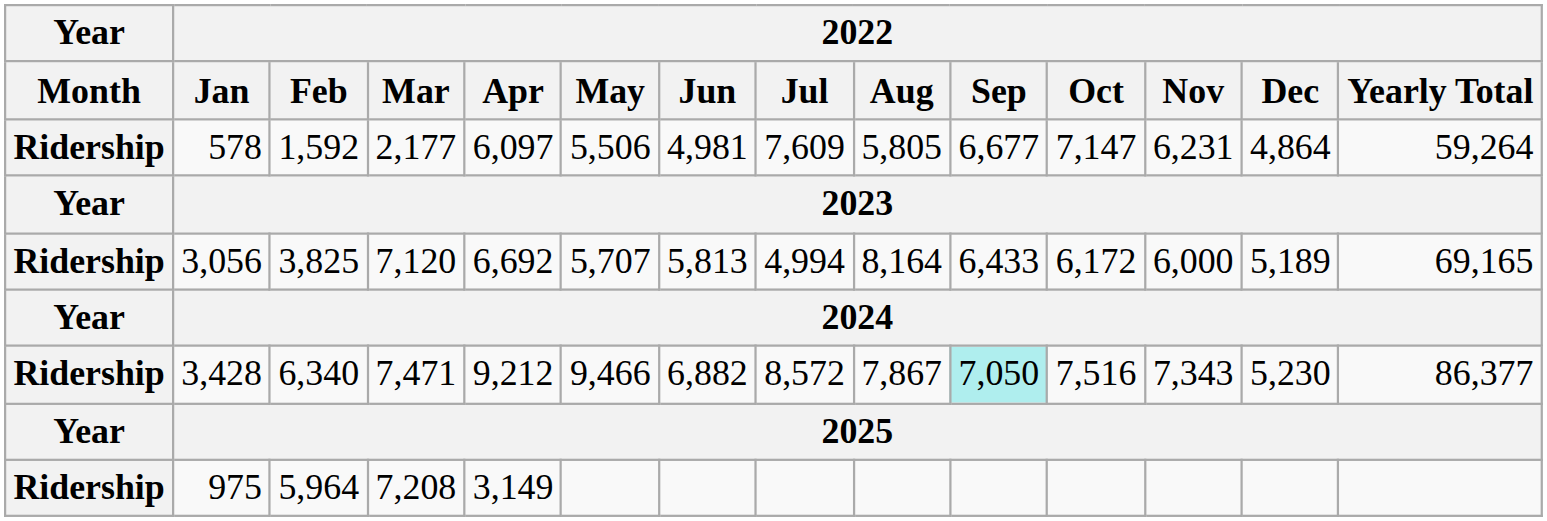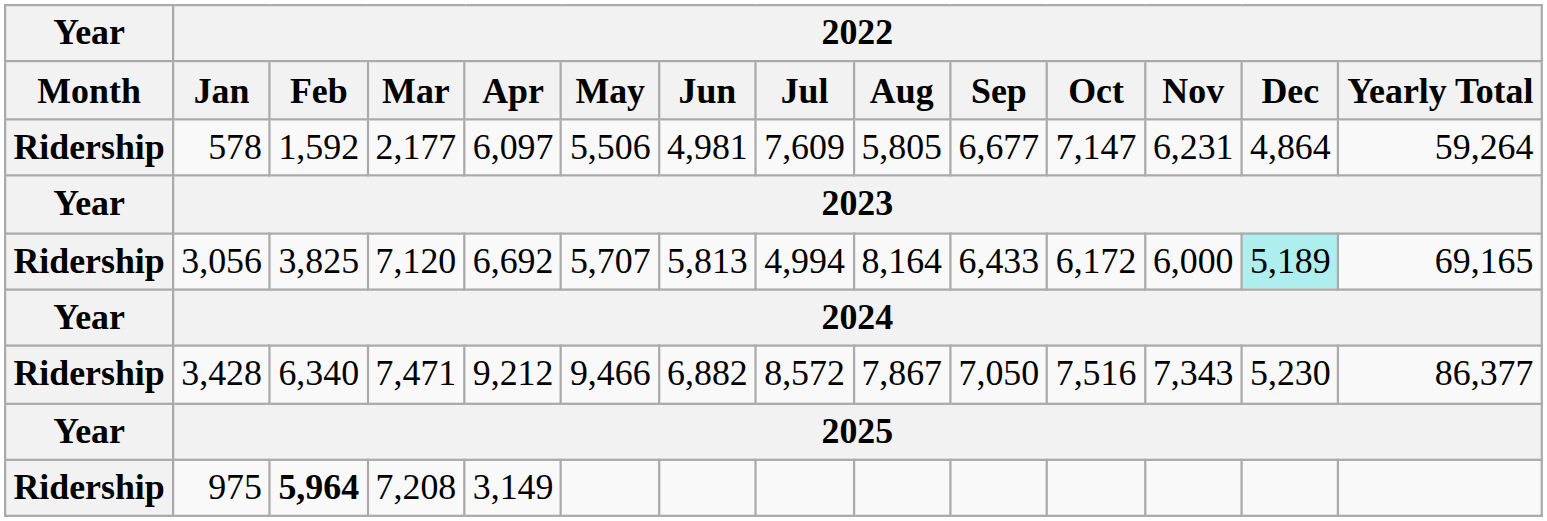(1290, 260) no background -> (1290, 260) paleturquoise background
(999, 373) paleturquoise background -> (999, 373) no background
(319, 487) normal -> (319, 487) bold
